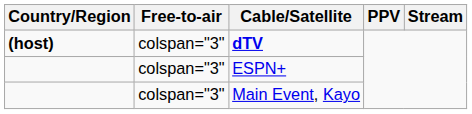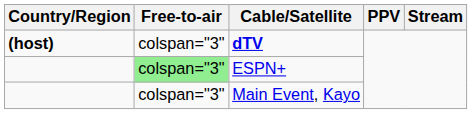(181, 69) no background -> (181, 69) lightgreen background
